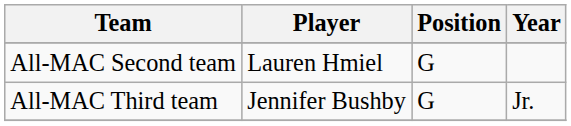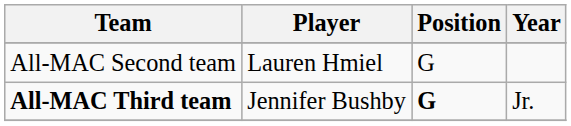(114, 100) normal -> (121, 100) bold
(426, 100) normal -> (427, 100) bold
